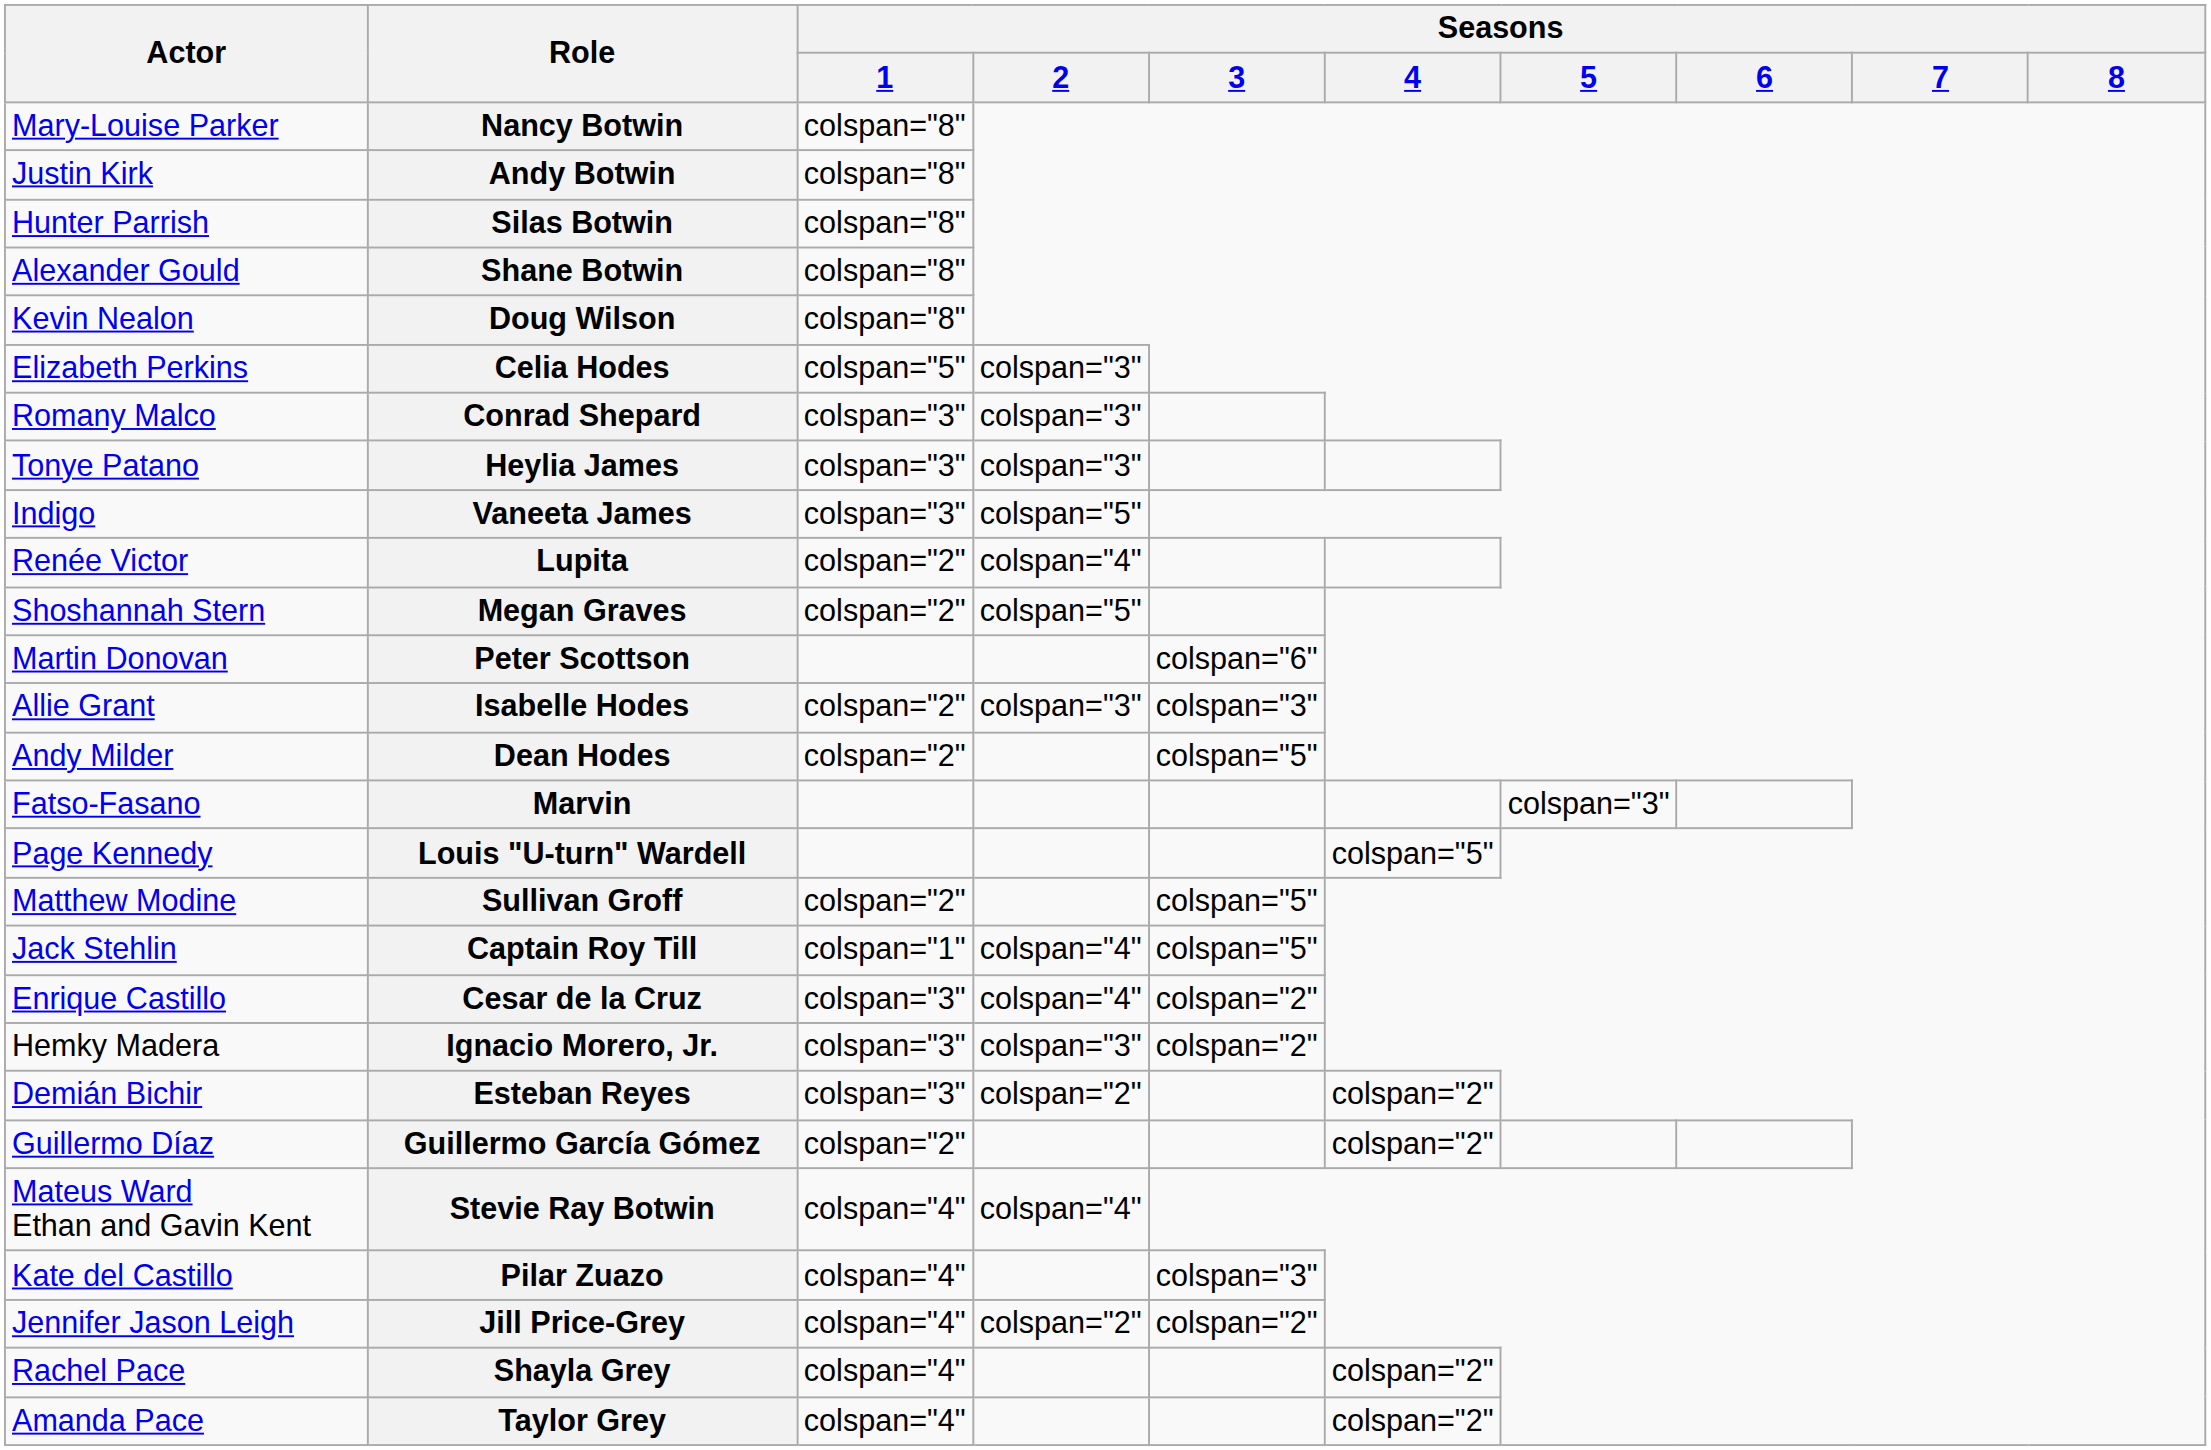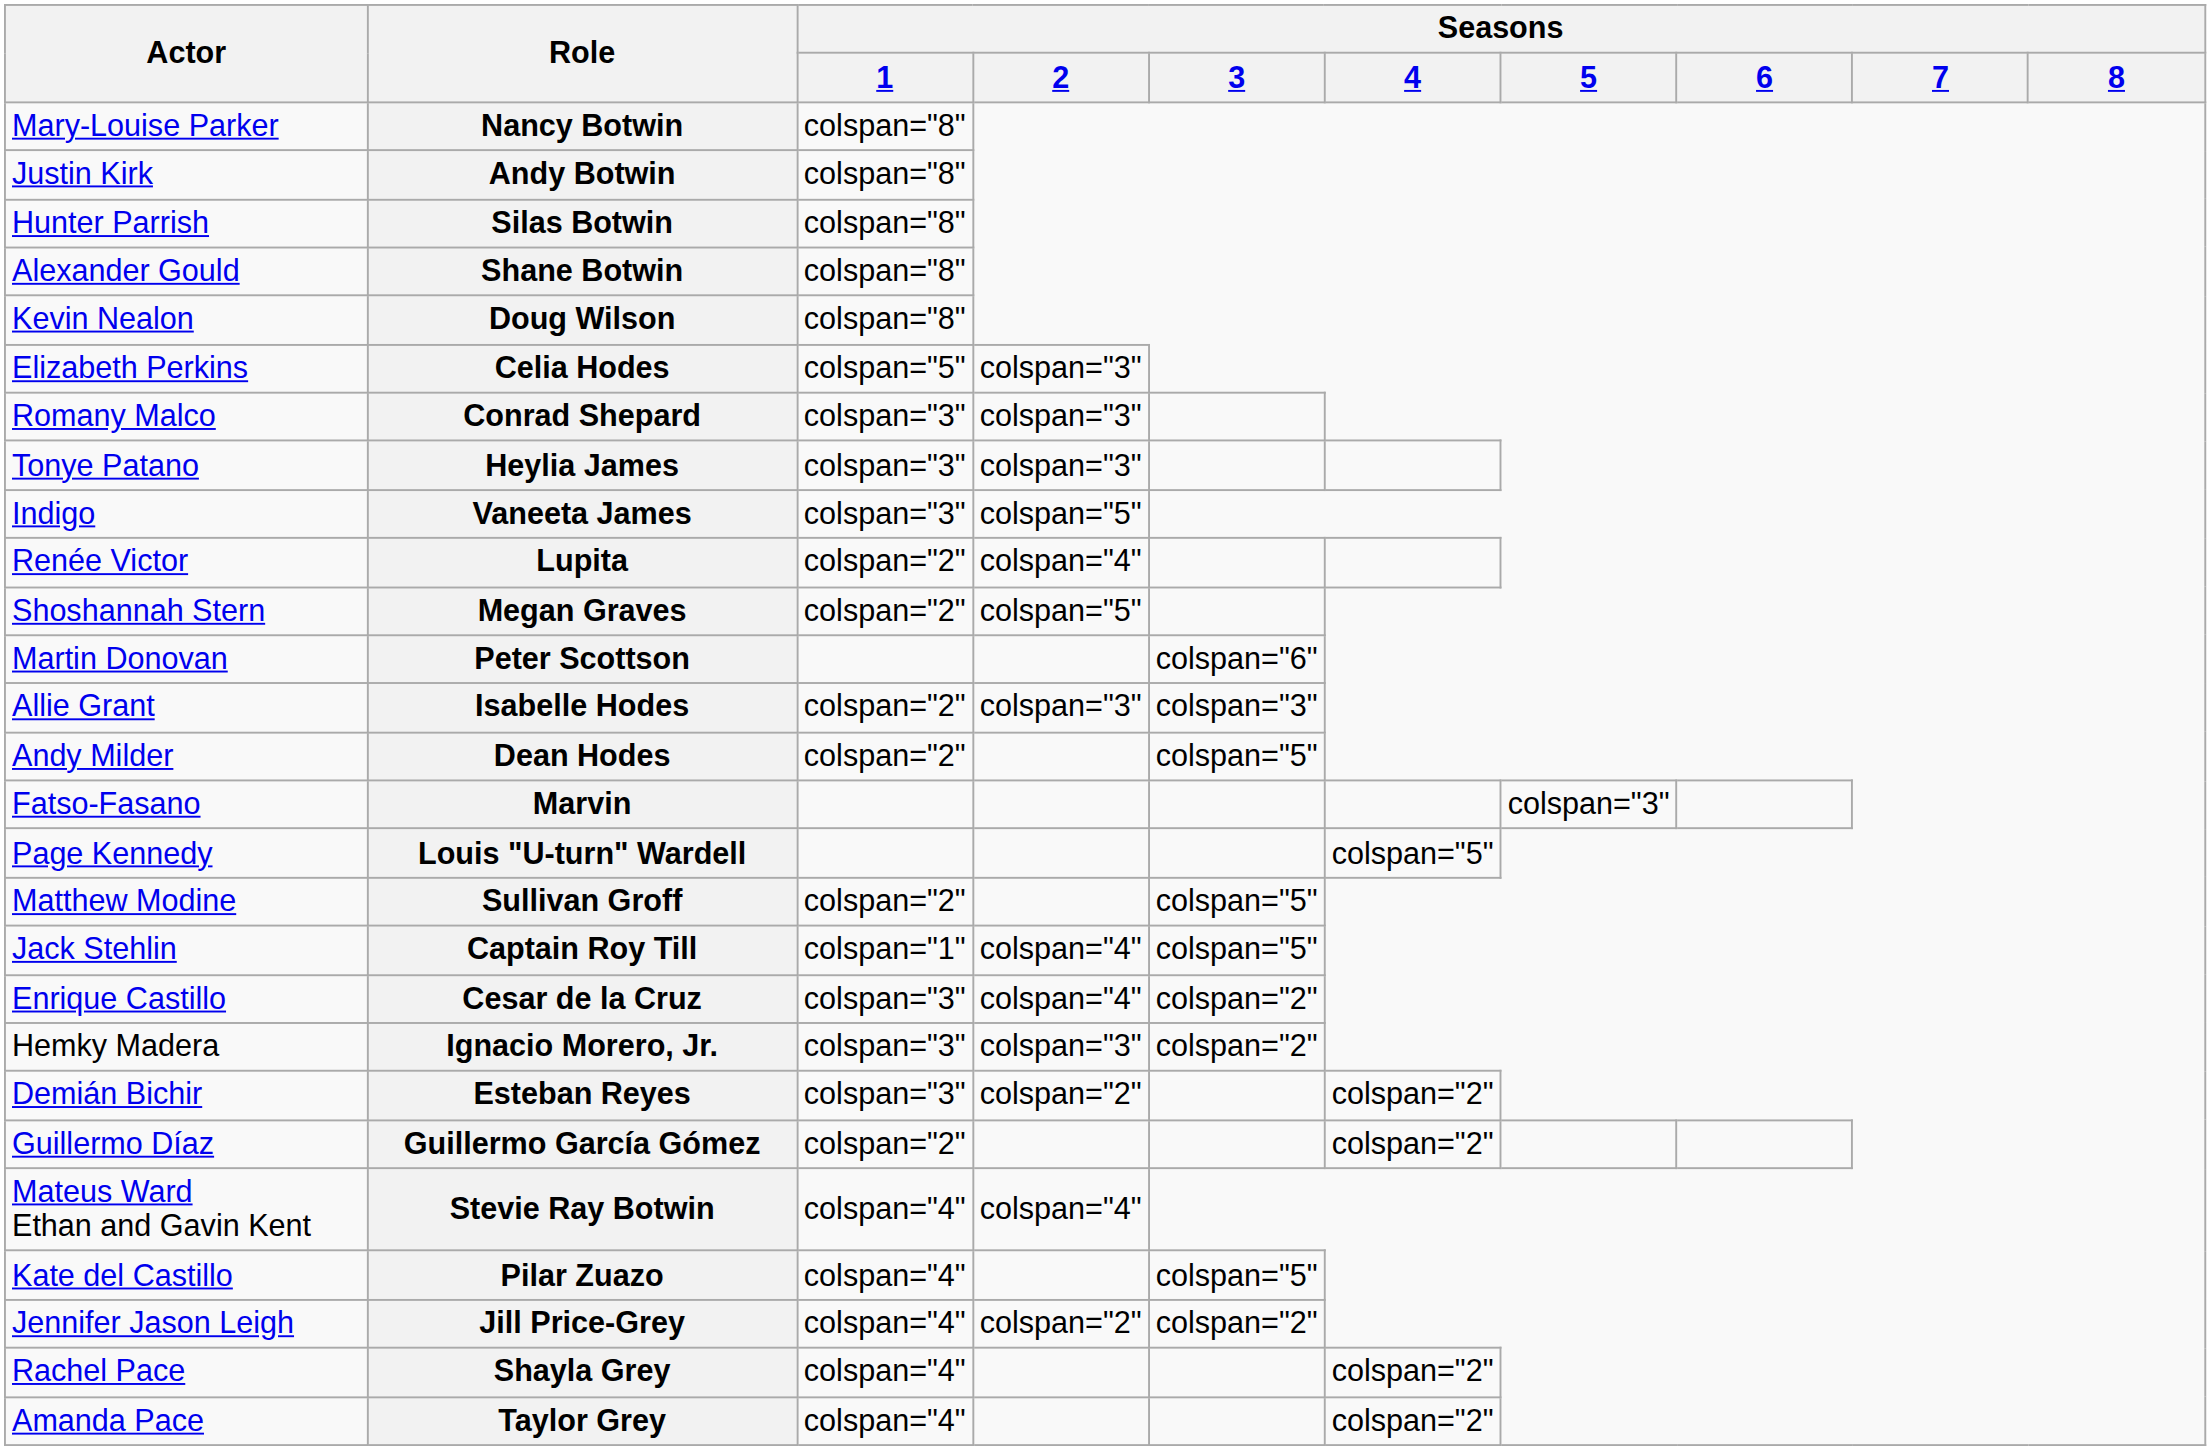(1237, 1274) colspan="3" -> (1237, 1274) colspan="5"
